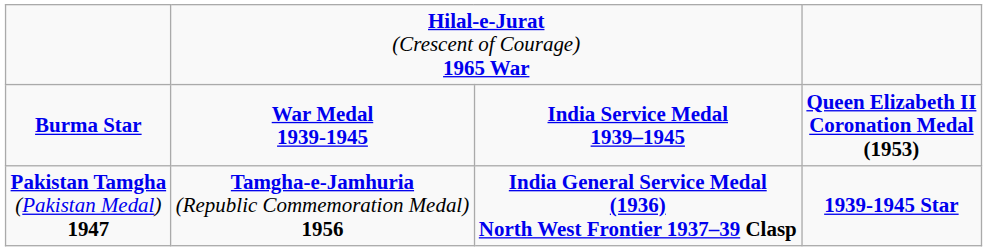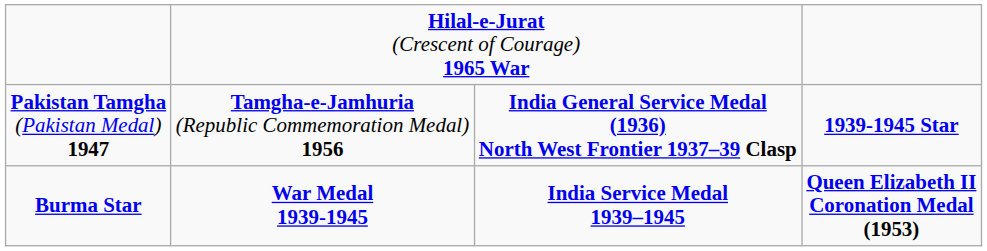rows swapped: (88, 205) <-> (88, 125)
